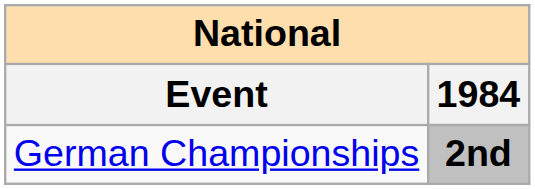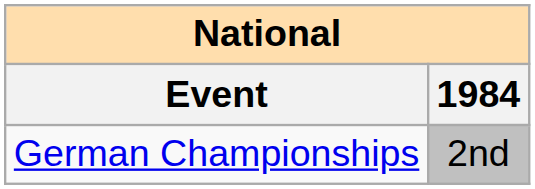(478, 153) bold -> (478, 153) normal
